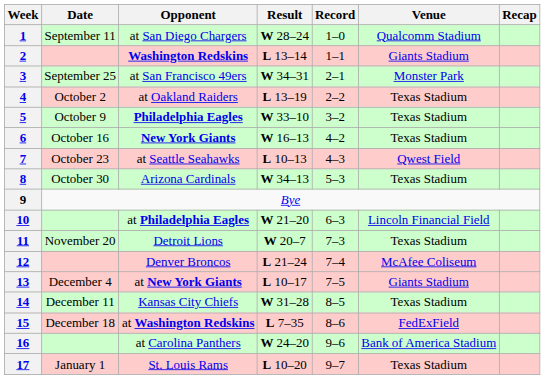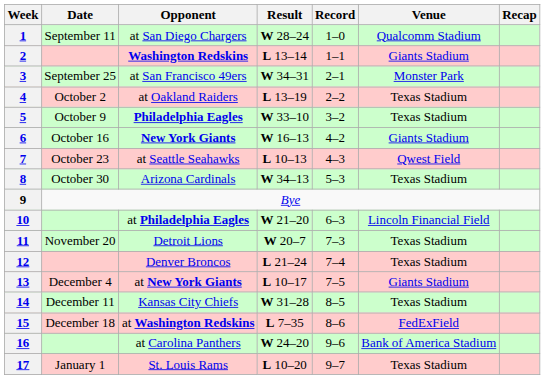(429, 138) Texas Stadium -> (429, 138) Giants Stadium
(429, 261) McAfee Coliseum -> (429, 261) Texas Stadium
